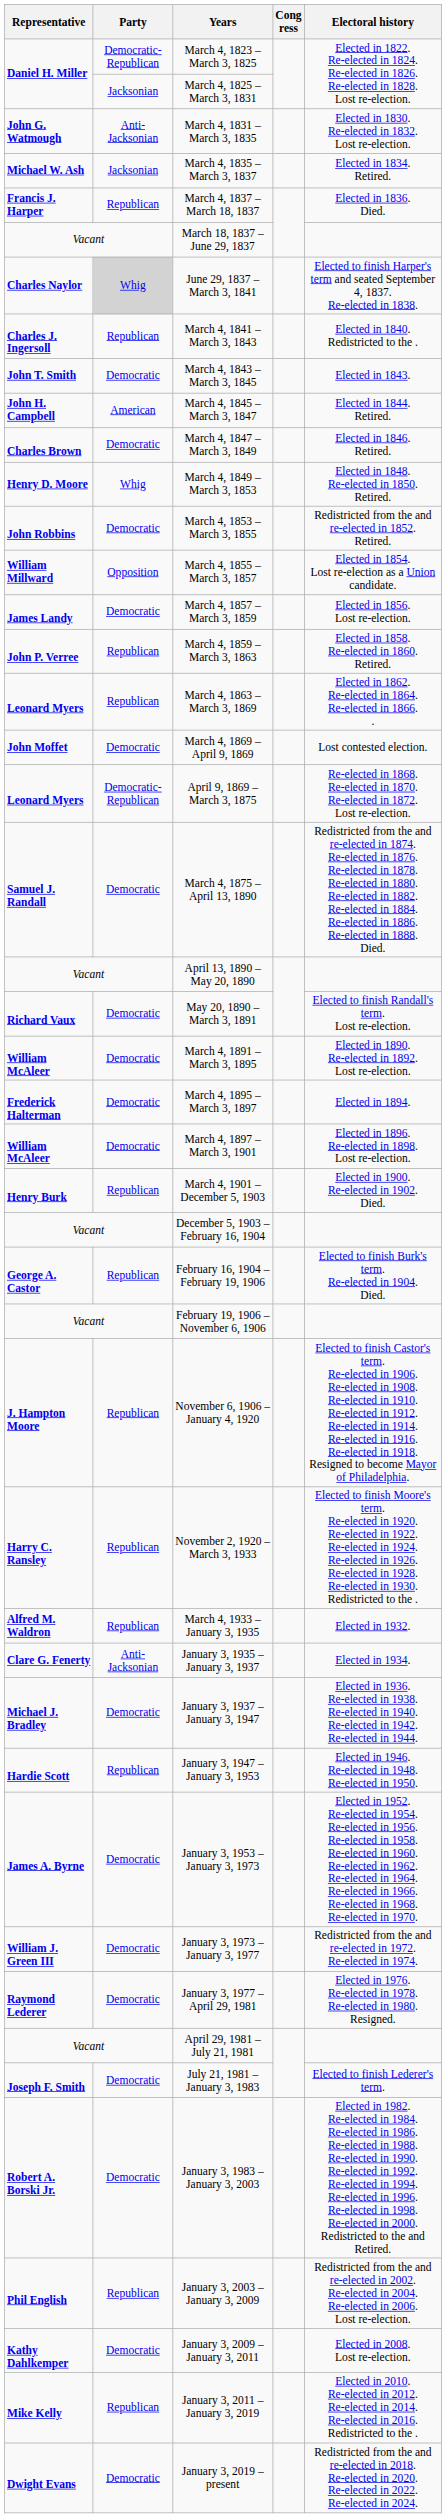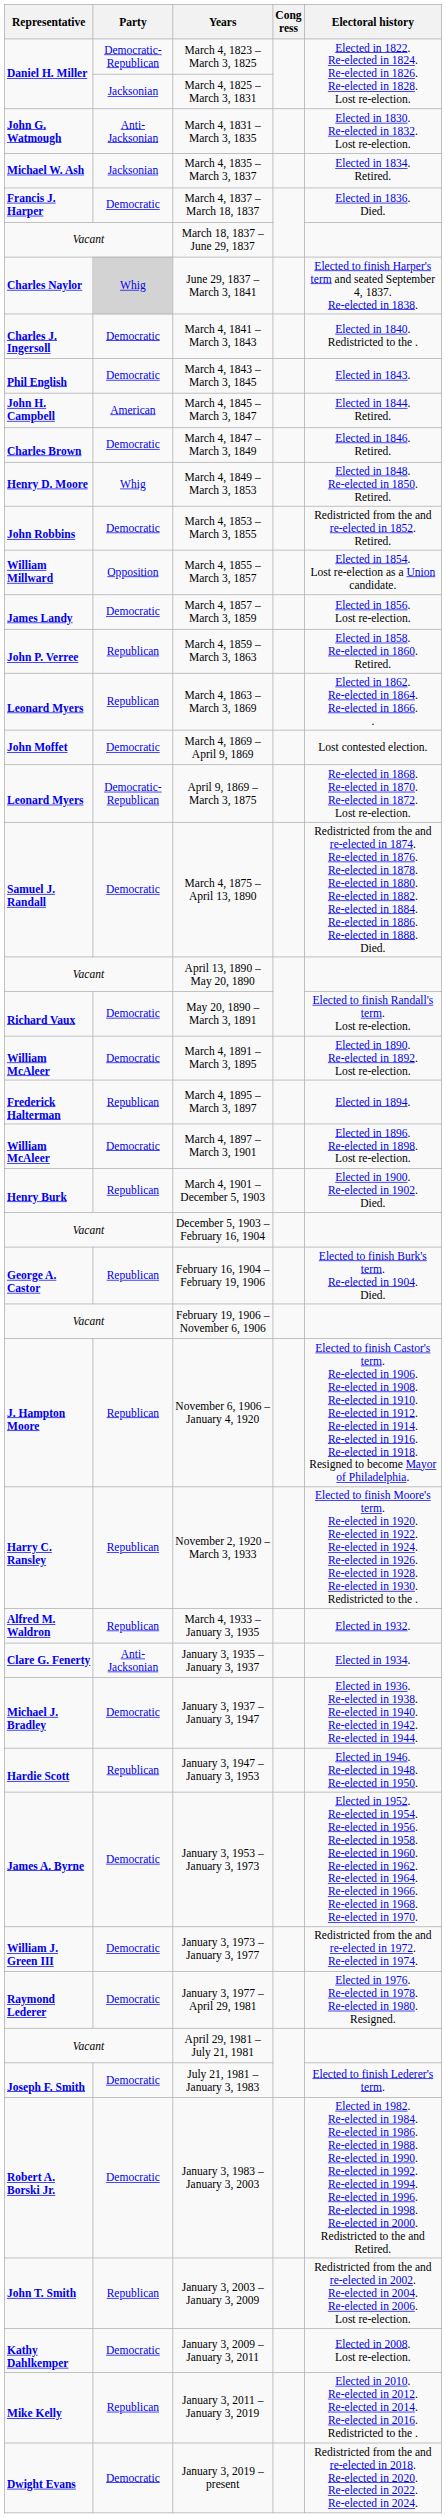(133, 205) Republican -> (133, 205) Democratic
(133, 336) Republican -> (133, 336) Democratic
(42, 375) John T. Smith -> (37, 382) Phil English
(133, 1102) Democratic -> (133, 1102) Republican
(37, 2299) Phil English -> (42, 2293) John T. Smith
